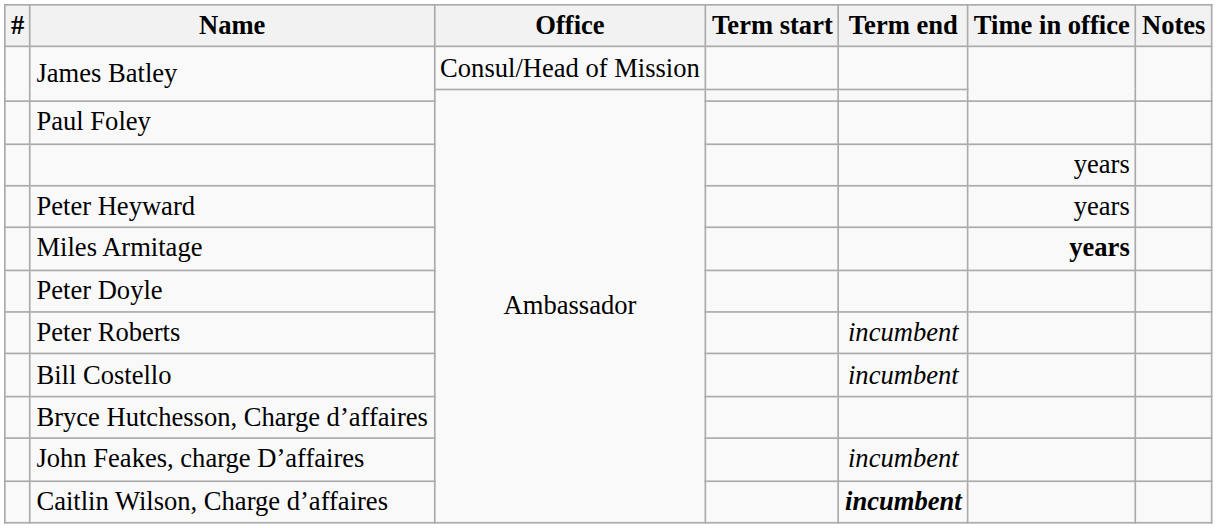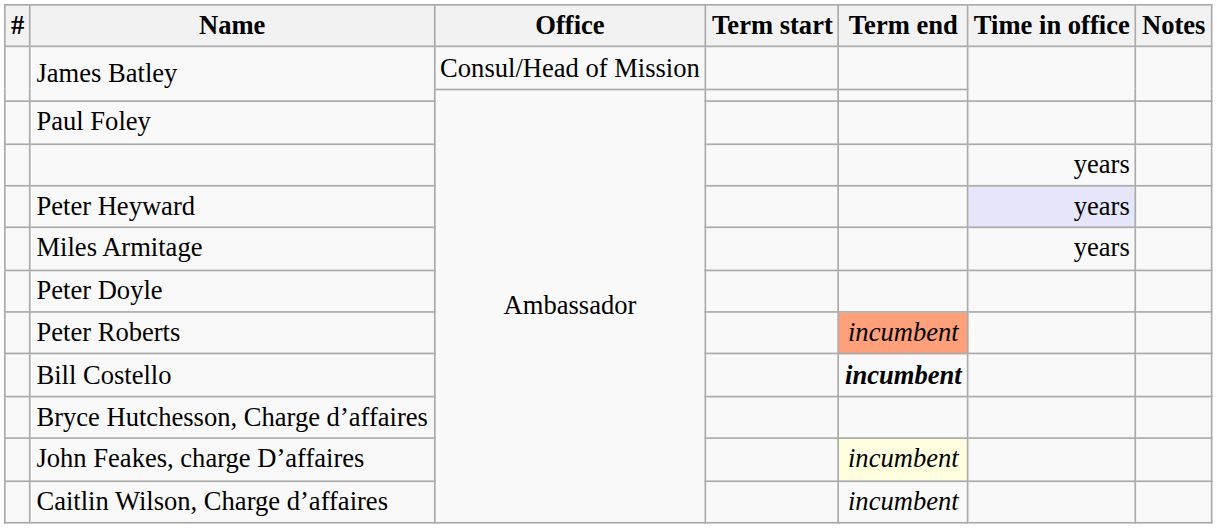(1102, 206) no background -> (1102, 206) lavender background
(1099, 248) bold -> (1102, 248) normal
(903, 332) no background -> (903, 332) lightsalmon background
(903, 374) normal -> (903, 374) bold
(903, 459) no background -> (903, 459) lightyellow background
(903, 501) bold -> (903, 501) normal
